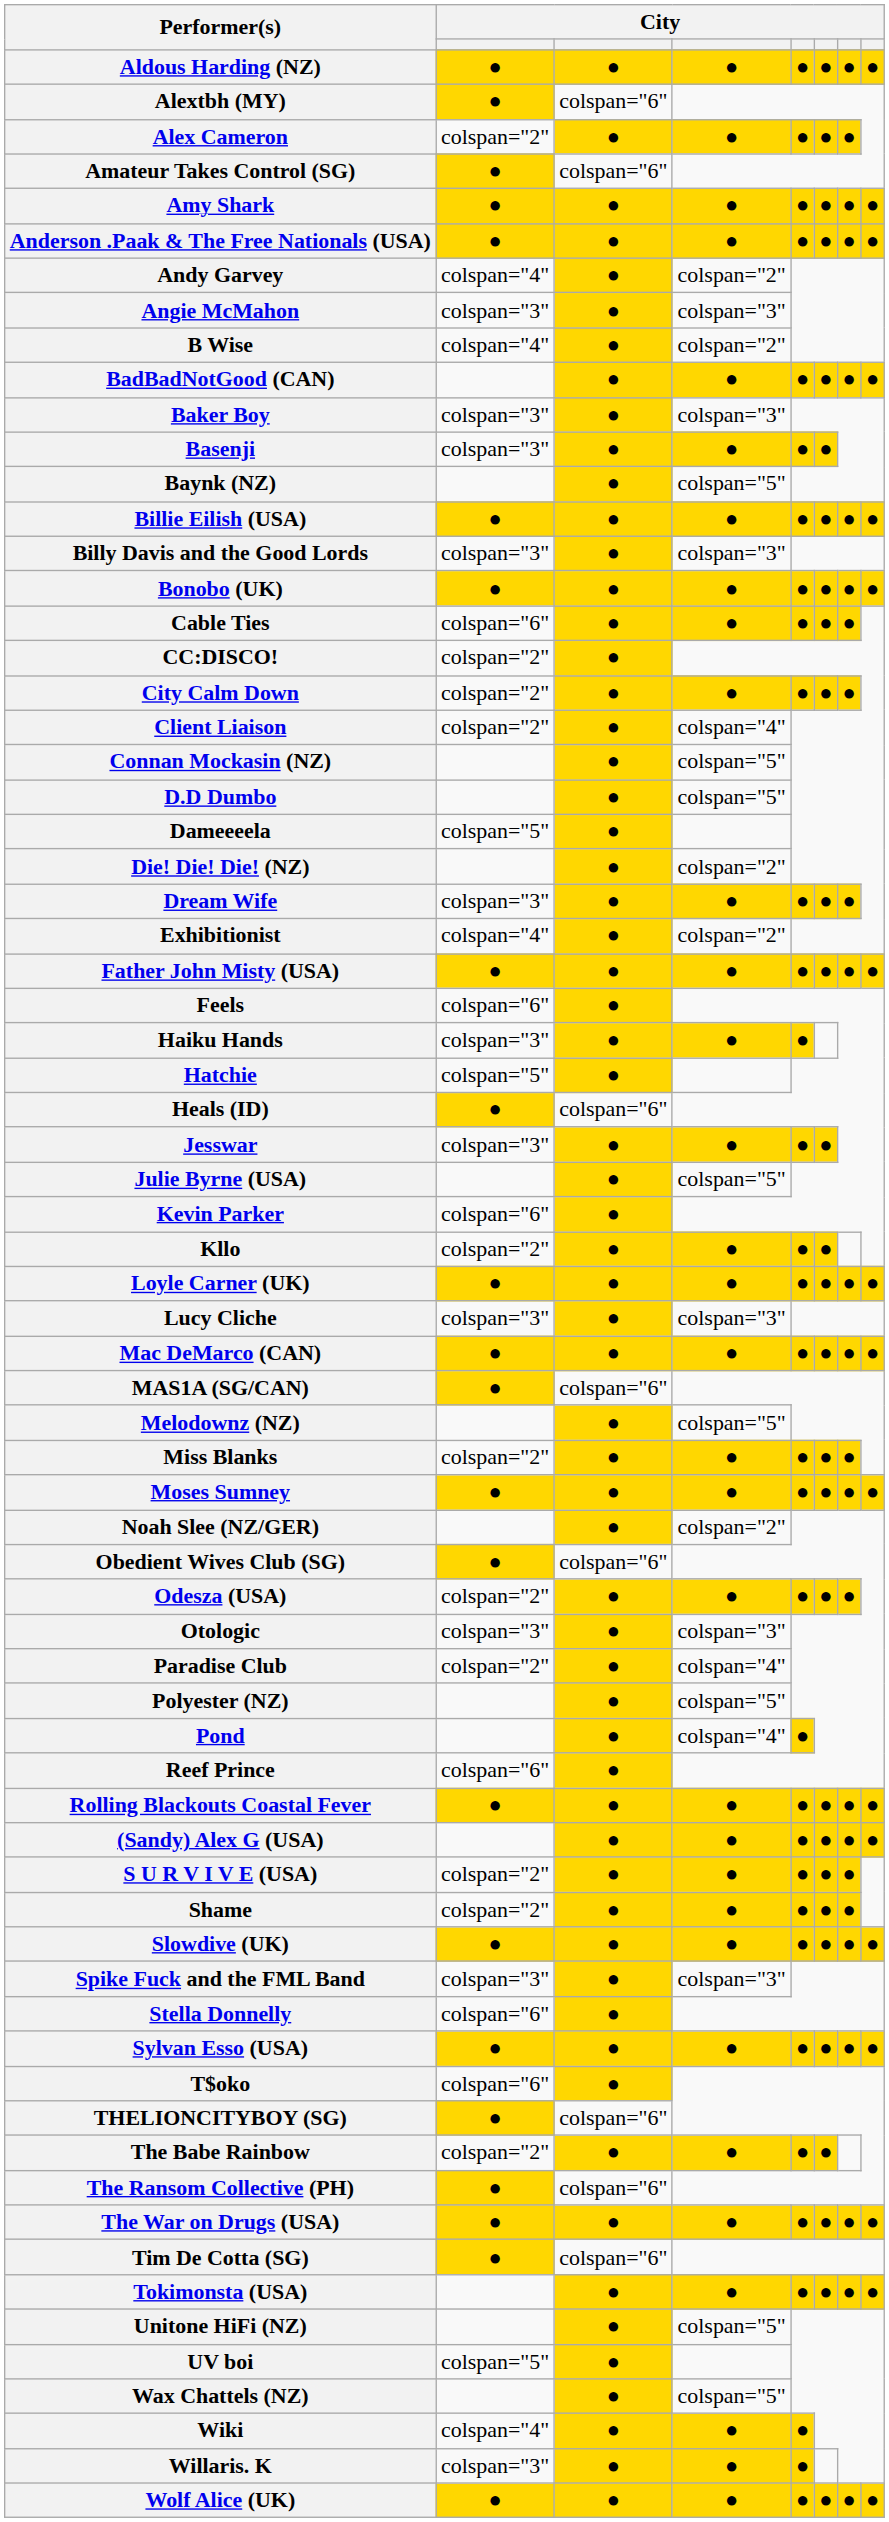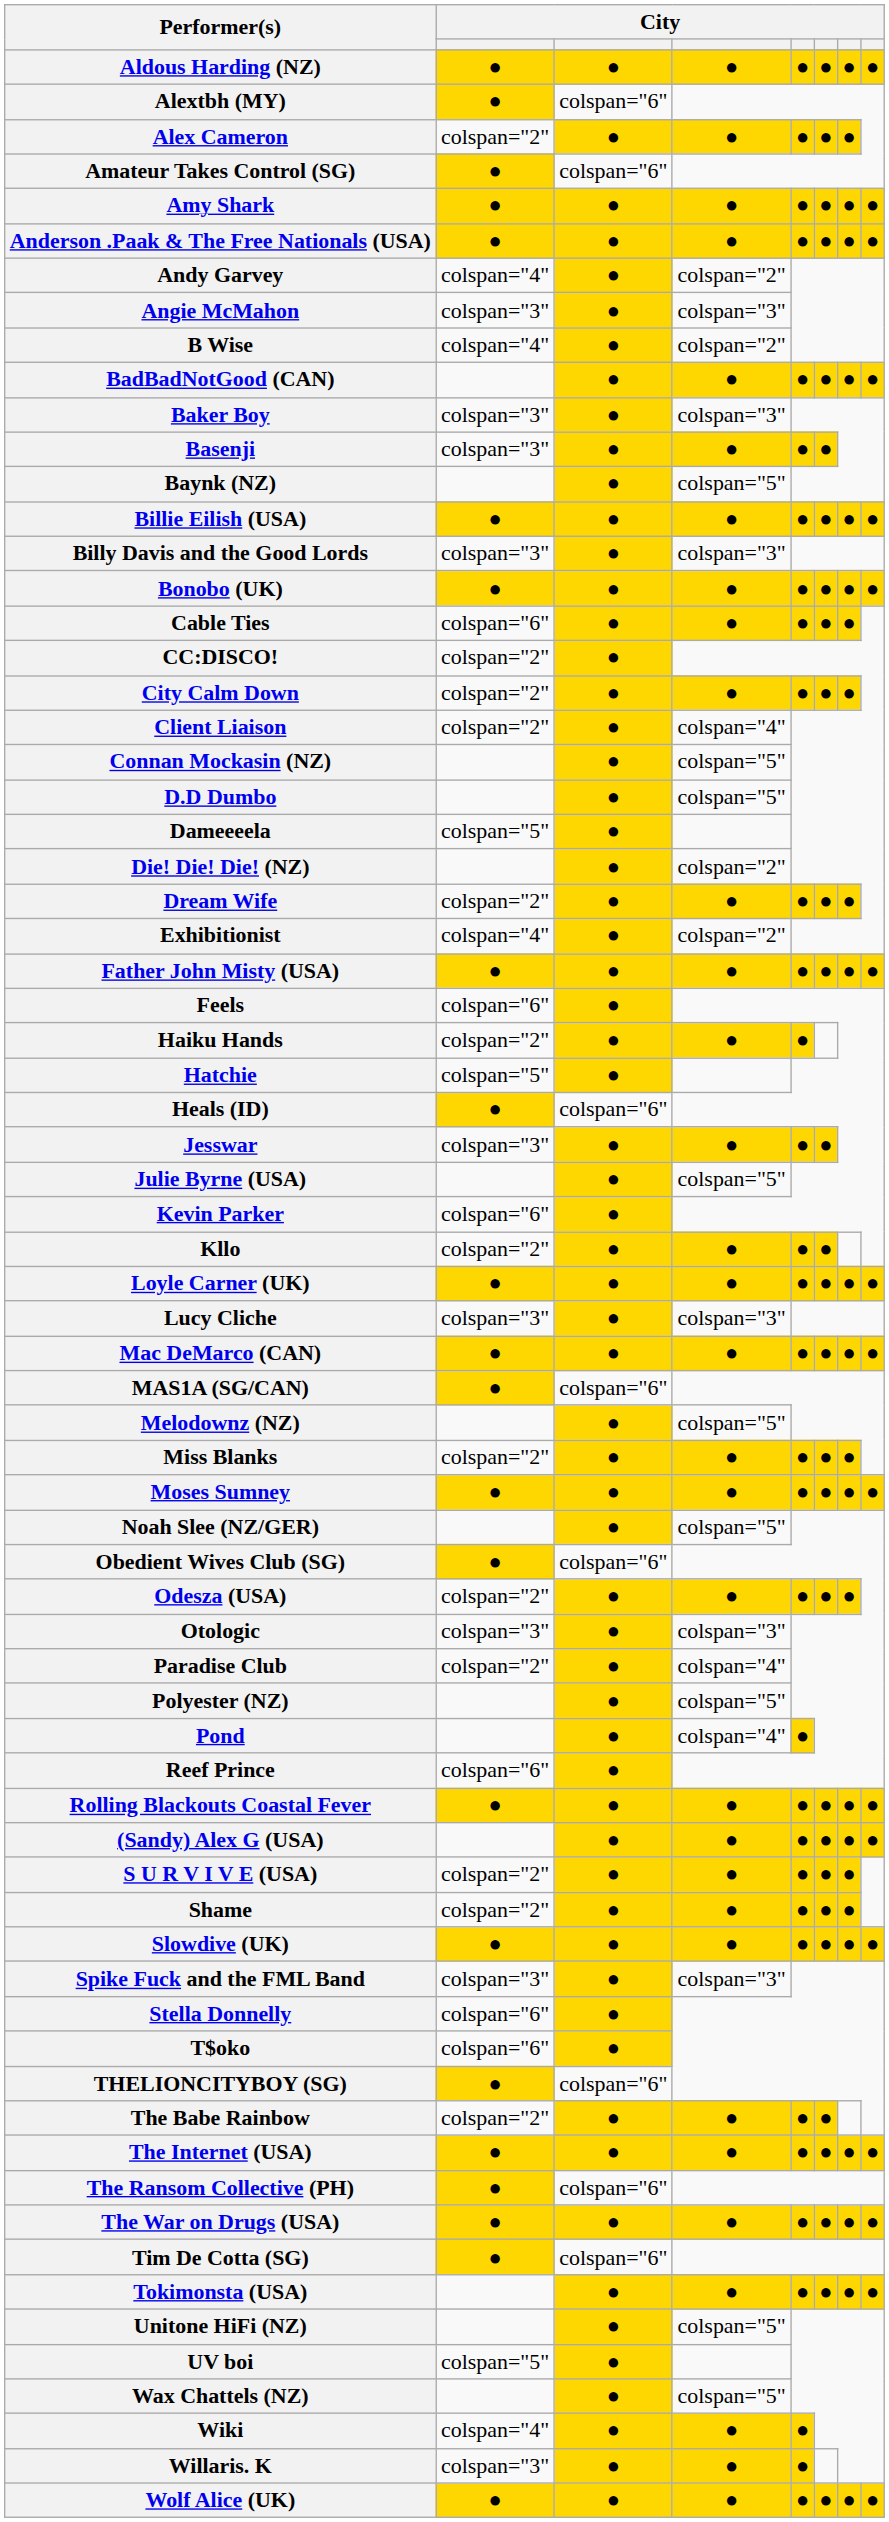(495, 901) colspan="3" -> (495, 901) colspan="2"
(495, 1040) colspan="3" -> (495, 1040) colspan="2"
(732, 1526) colspan="2" -> (732, 1526) colspan="5"
- row: (220, 2048)
+ row: (220, 2152)
